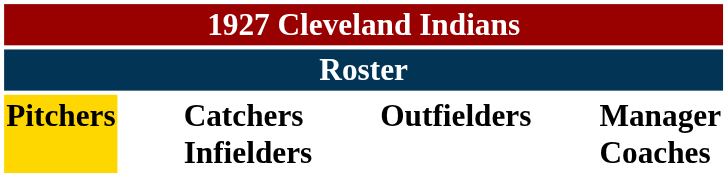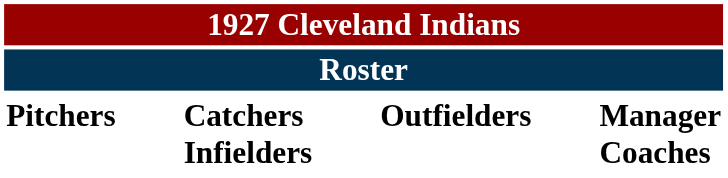(61, 114) gold background -> (61, 114) no background
